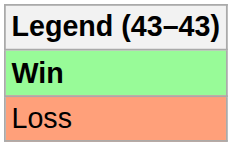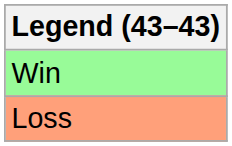(38, 72) bold -> (36, 72) normal
